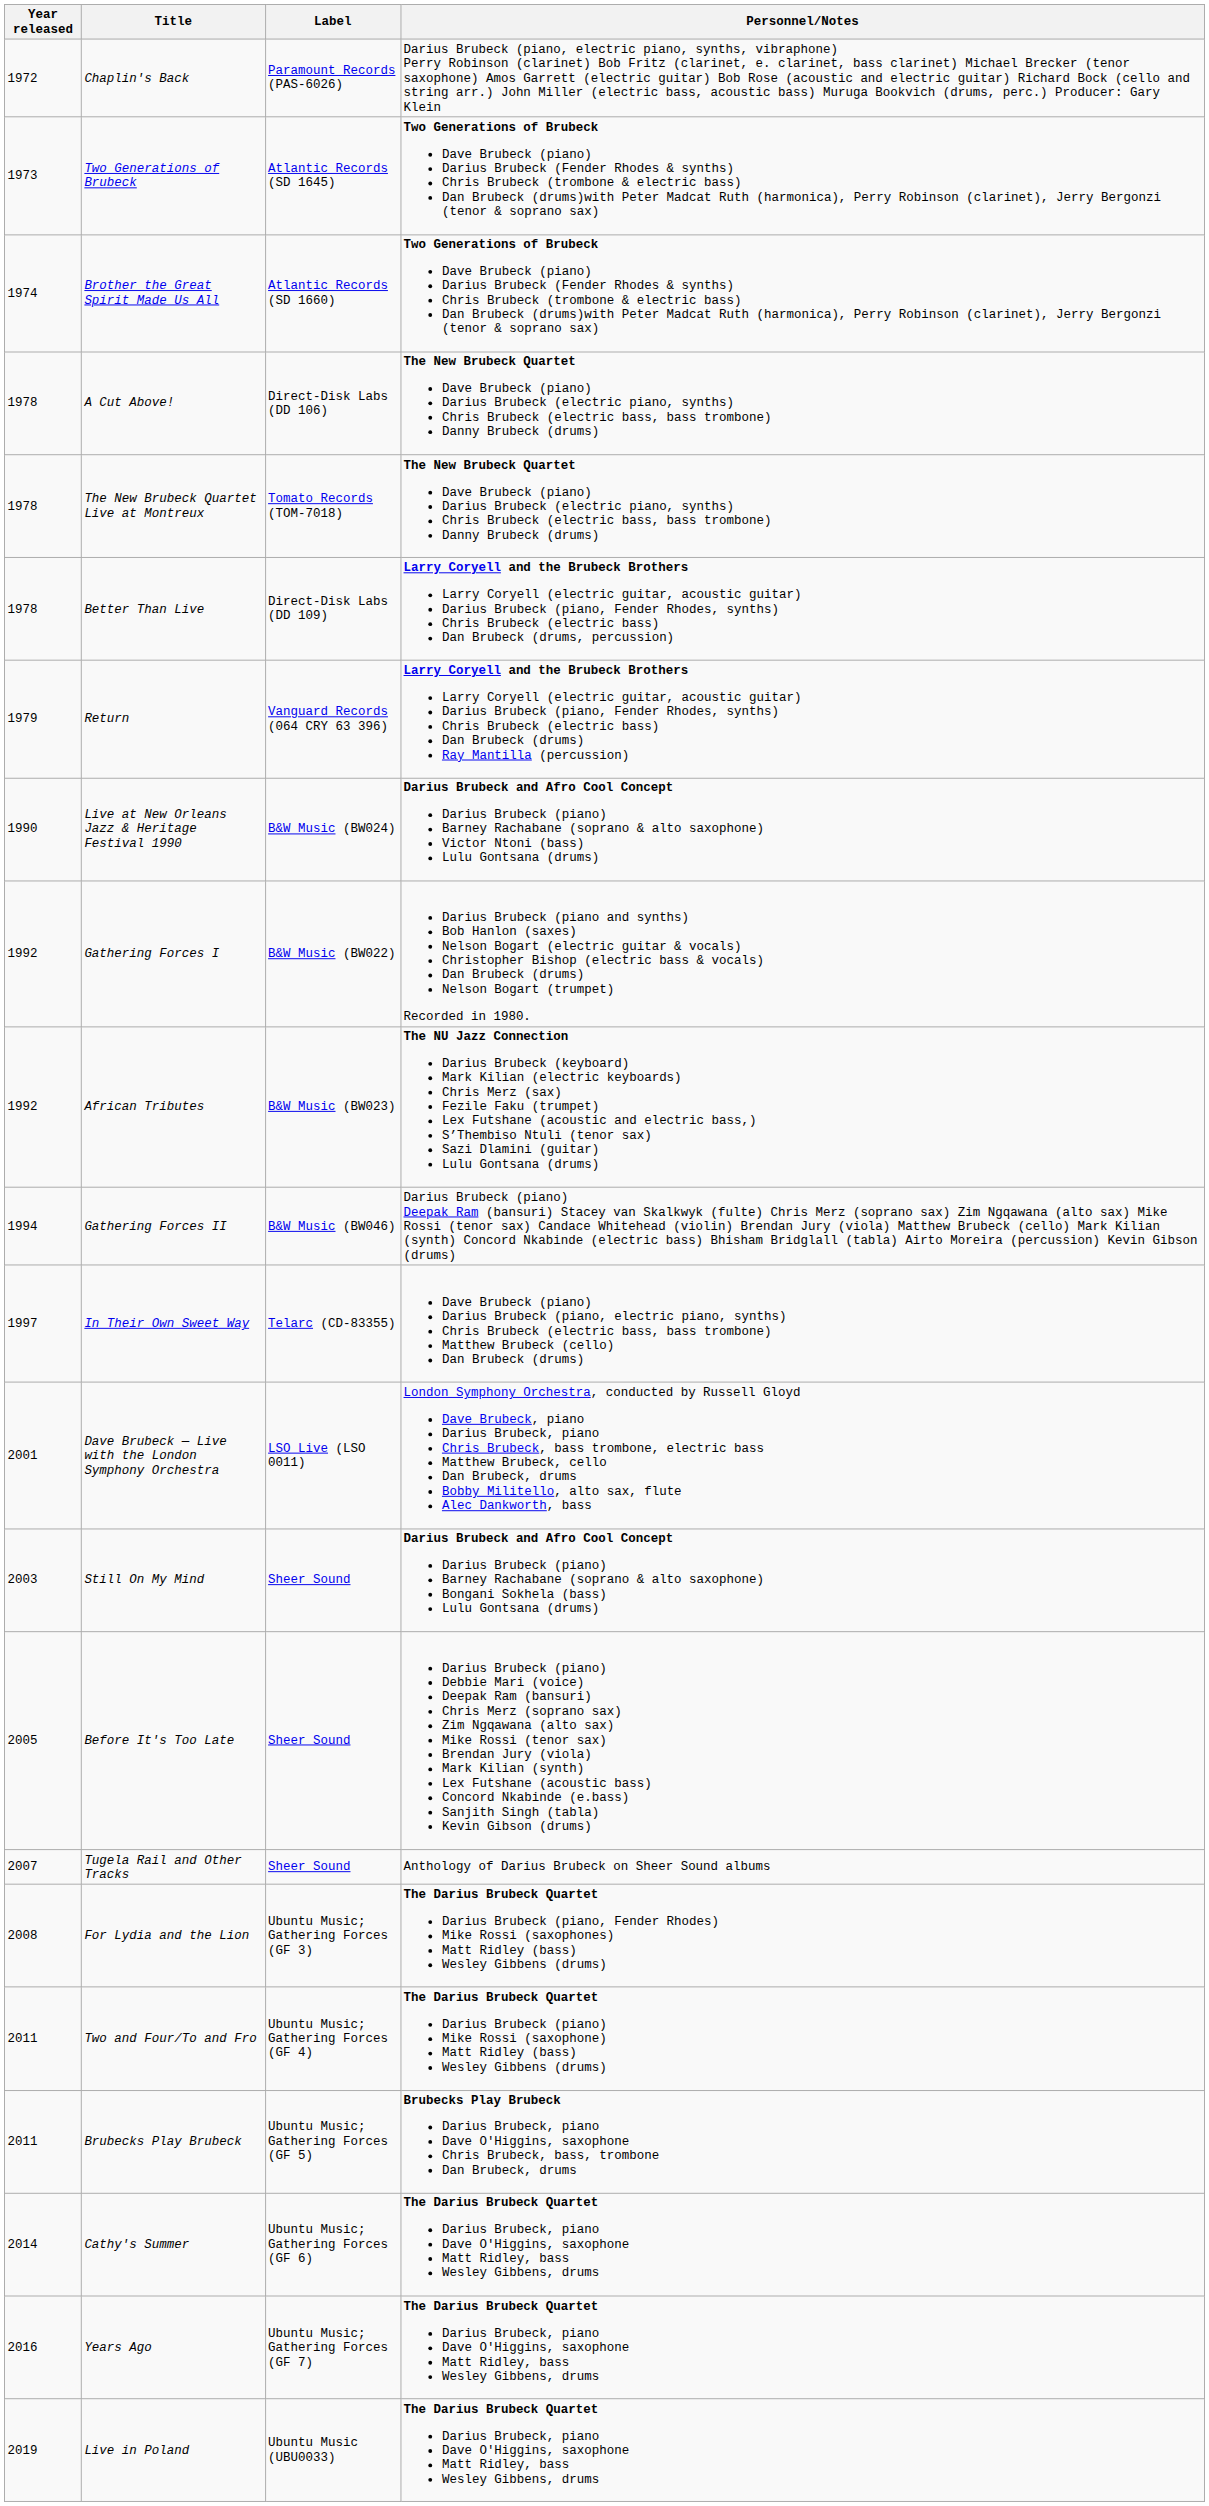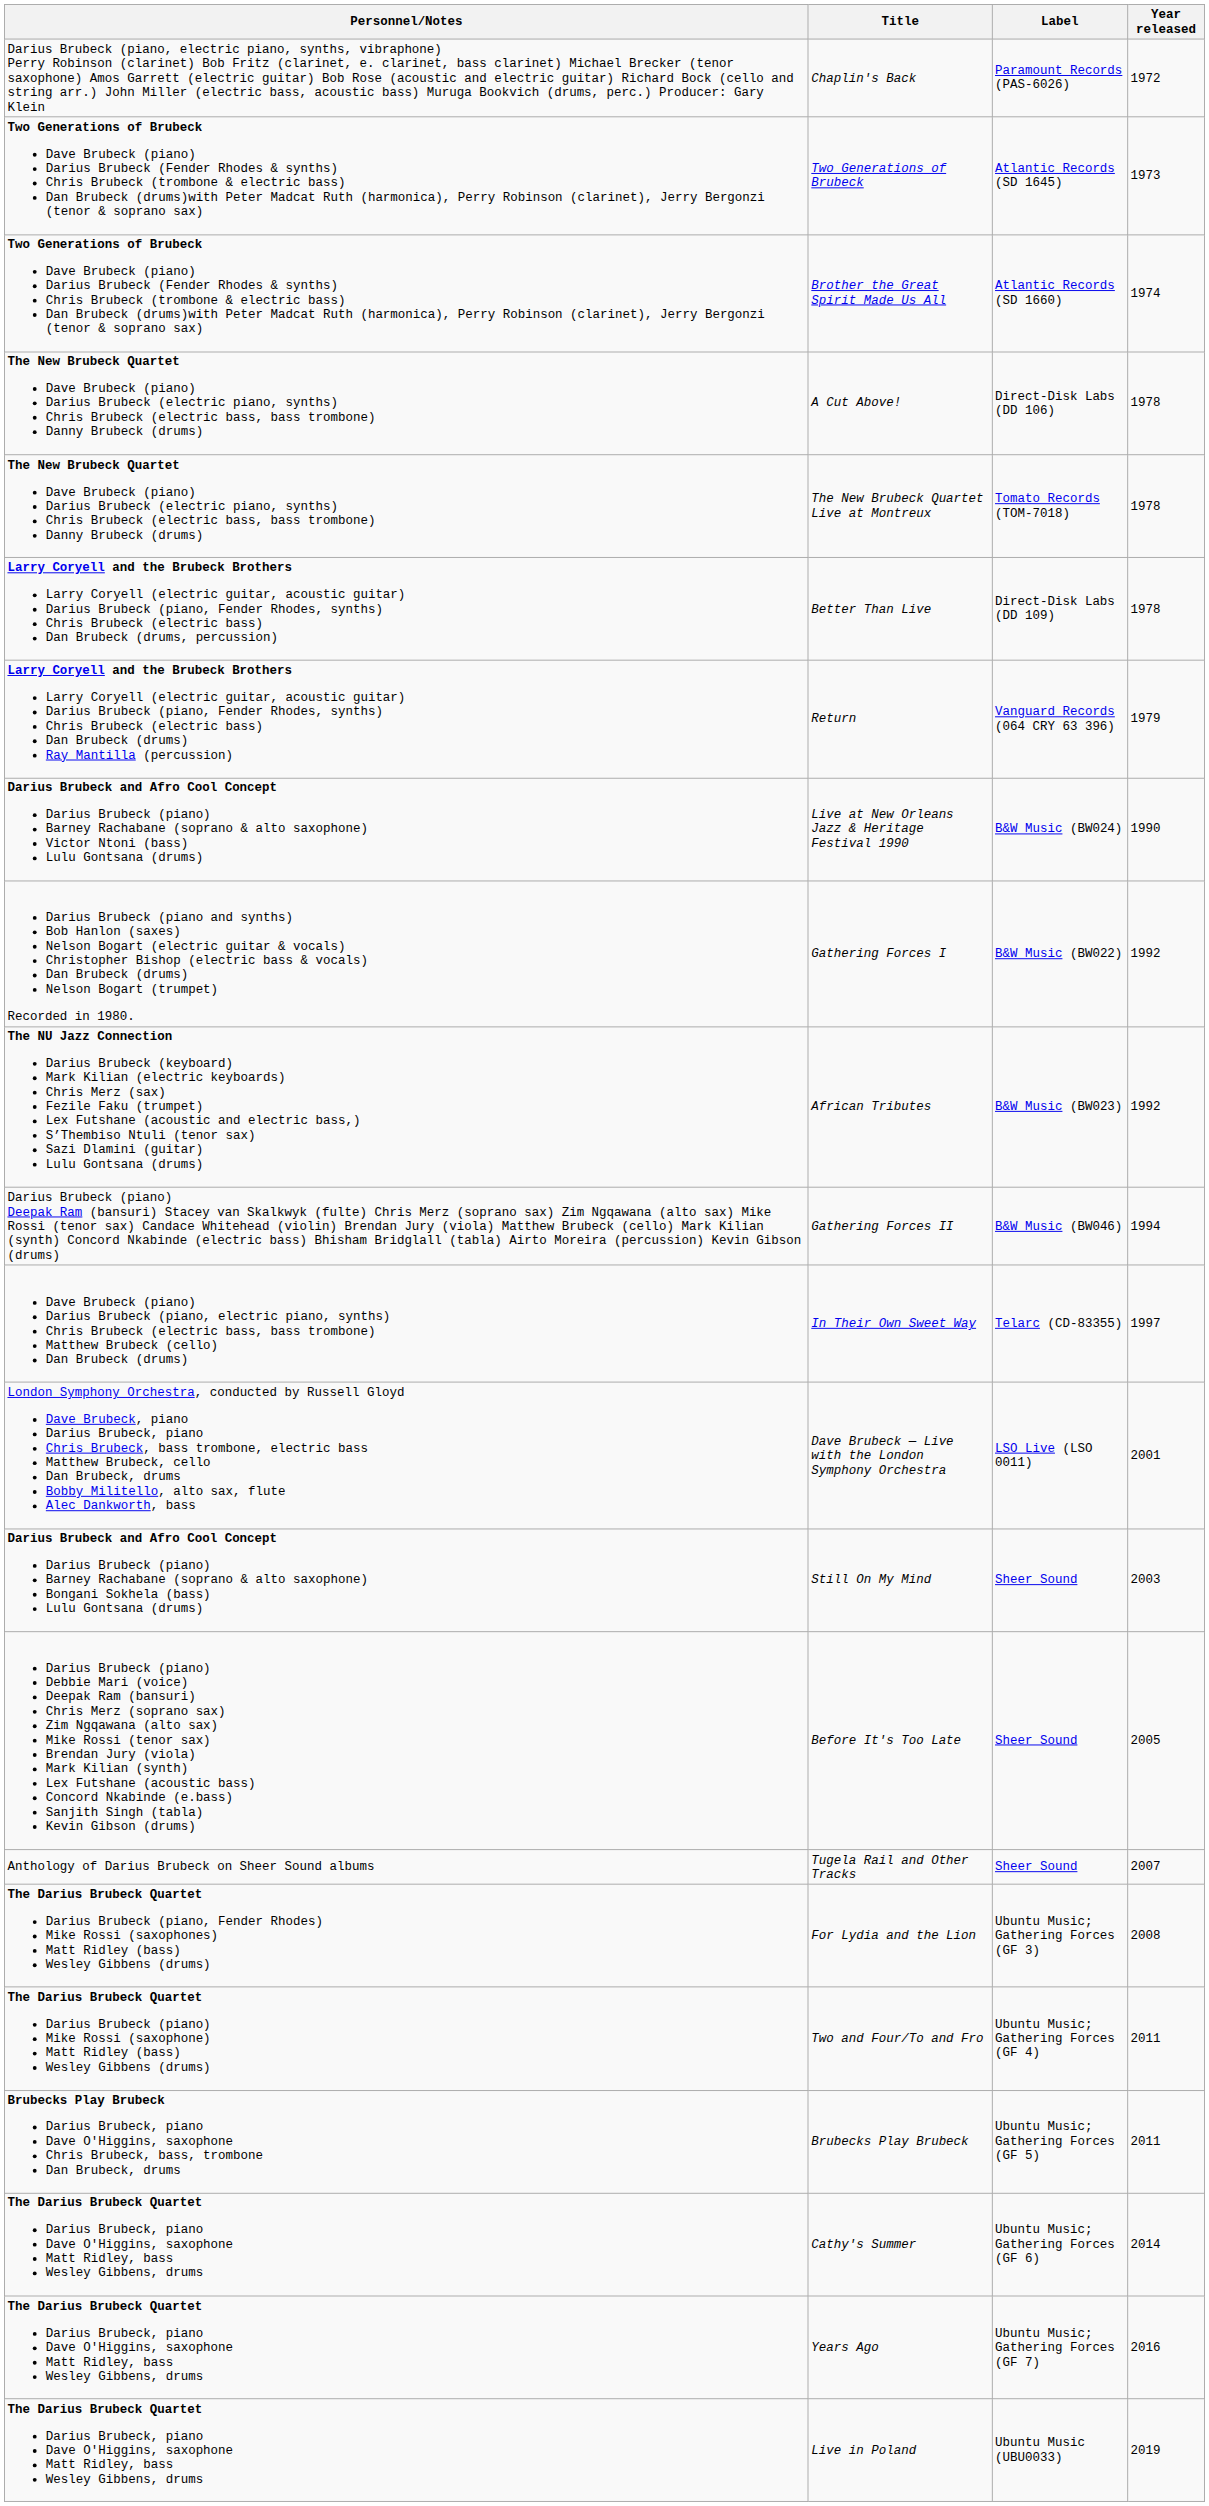columns swapped: (43, 22) <-> (803, 22)
